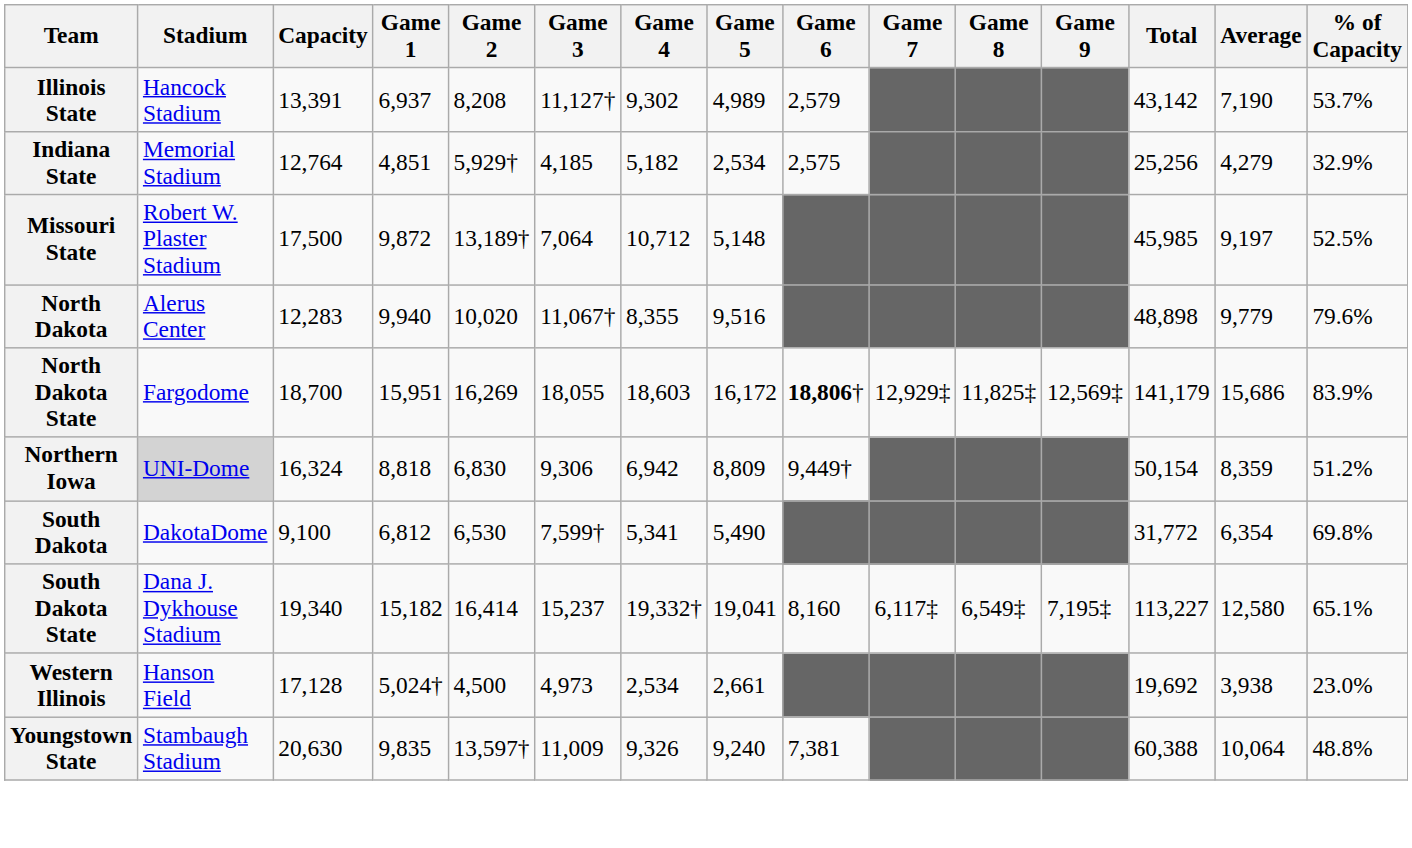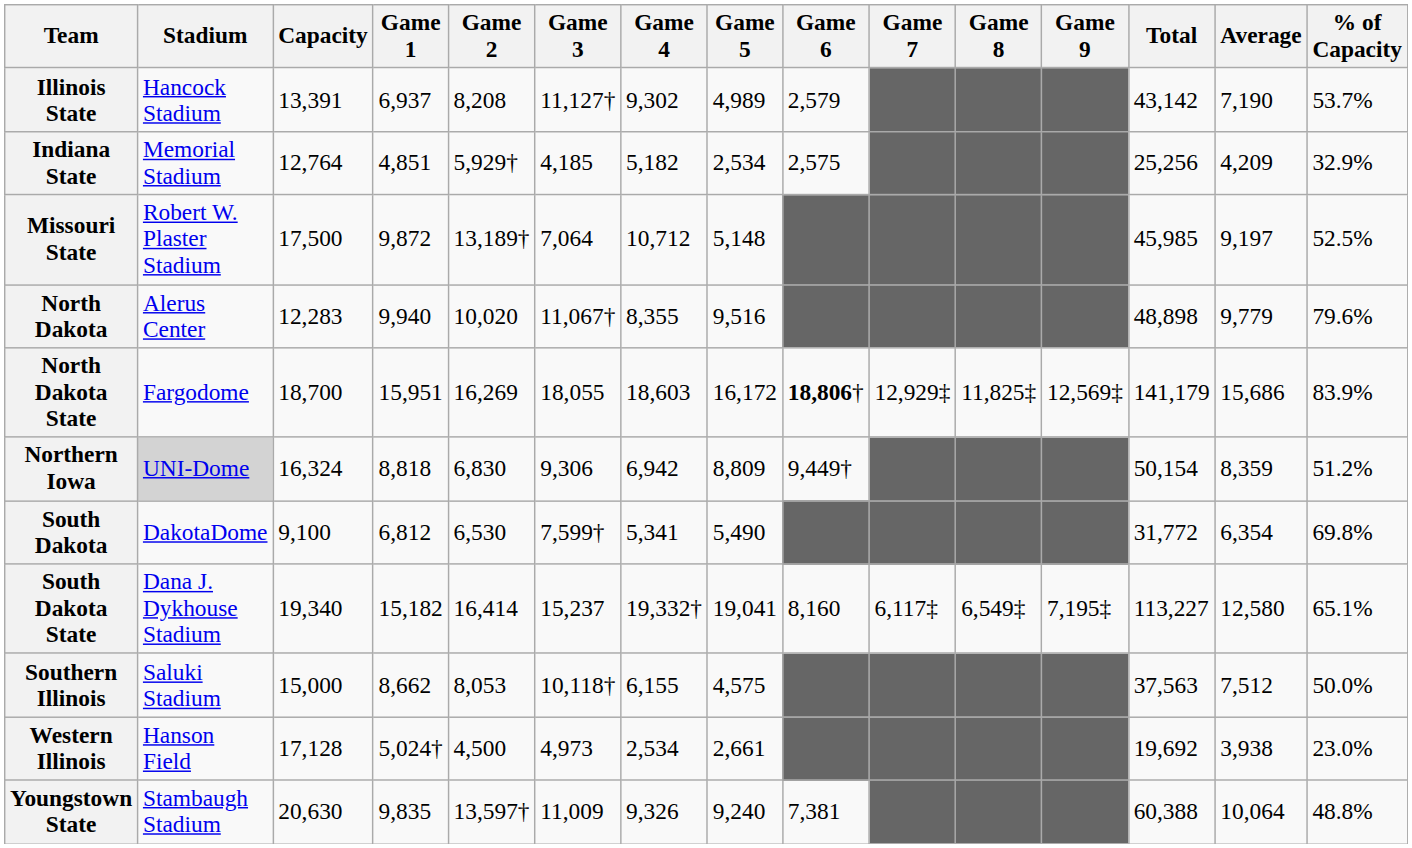(1247, 162) 4,279 -> (1247, 162) 4,209
+ row: (71, 684)
